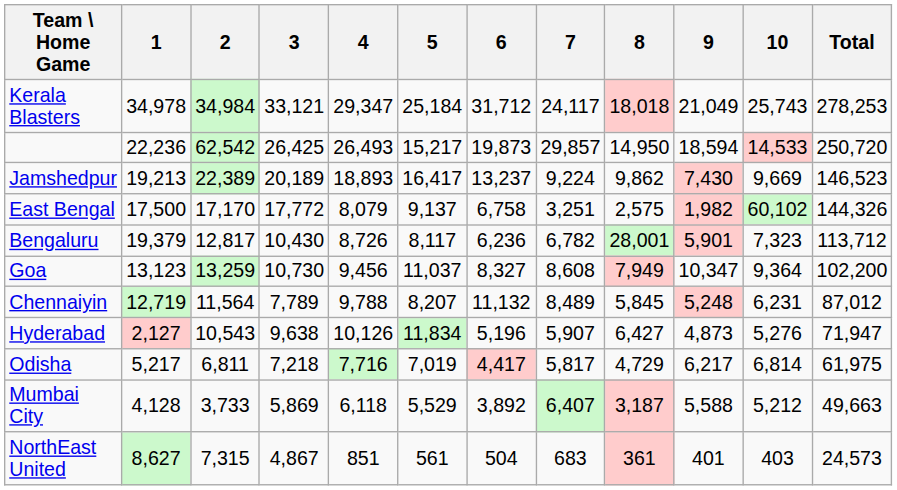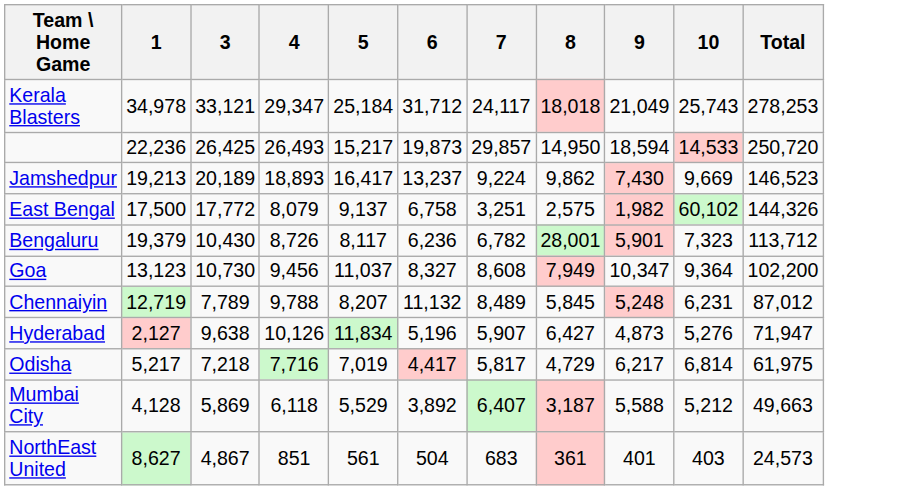- column: (225, 42)
